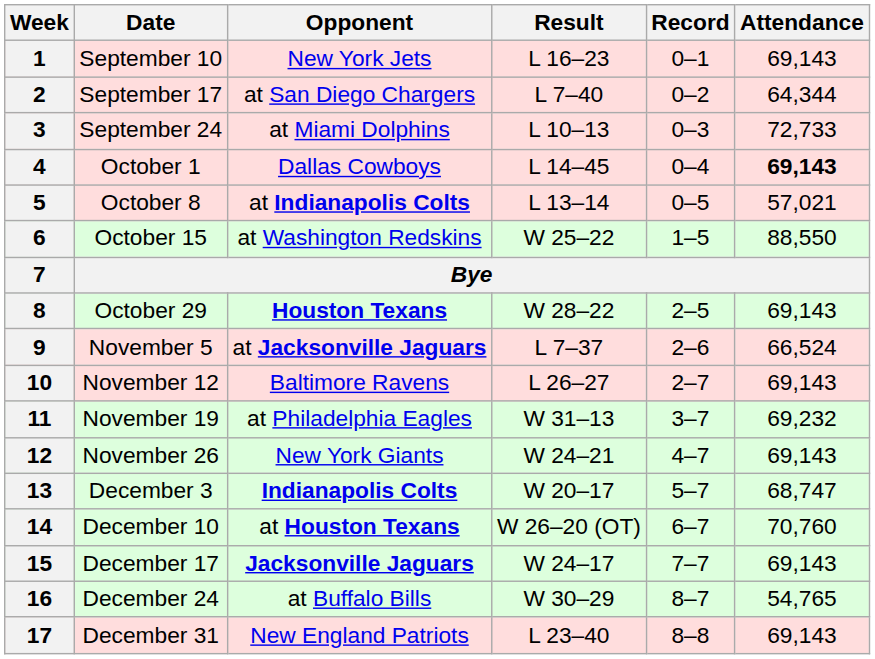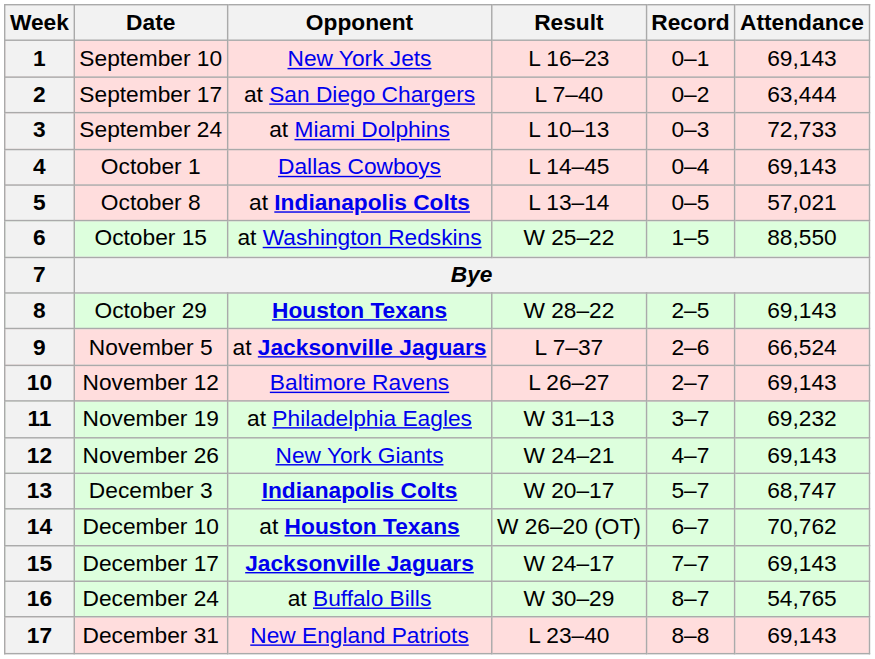(802, 94) 64,344 -> (802, 94) 63,444
(802, 166) bold -> (802, 166) normal
(802, 526) 70,760 -> (802, 526) 70,762
